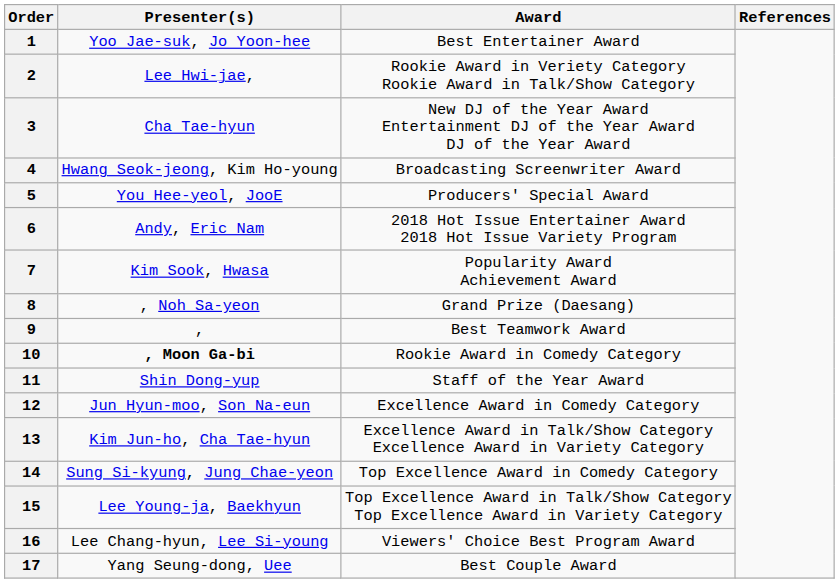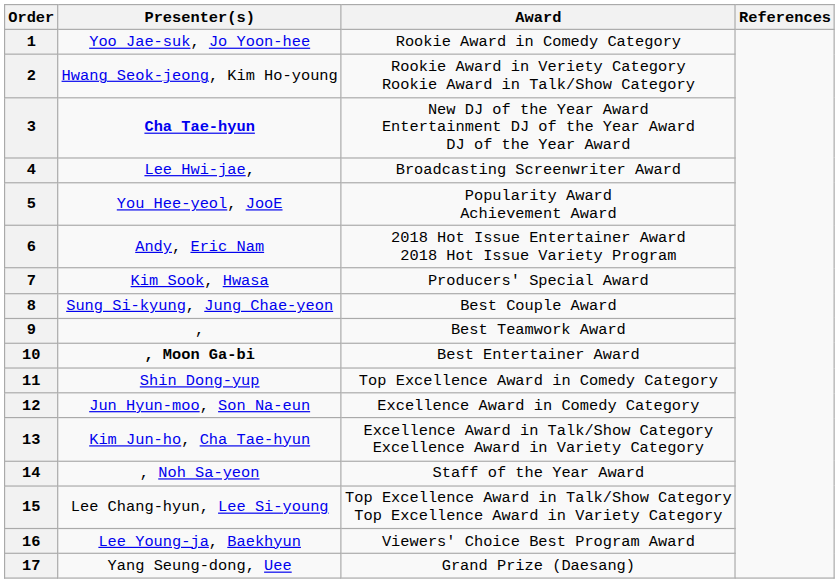(538, 42) Best Entertainer Award -> (538, 42) Rookie Award in Comedy Category
(200, 76) Lee Hwi-jae, -> (200, 76) Hwang Seok-jeong, Kim Ho-young
(200, 127) normal -> (200, 127) bold
(200, 170) Hwang Seok-jeong, Kim Ho-young -> (200, 170) Lee Hwi-jae,
(538, 195) Producers' Special Award -> (538, 204) Popularity Award Achievement Award
(538, 272) Popularity Award Achievement Award -> (538, 281) Producers' Special Award
(200, 306) , Noh Sa-yeon -> (200, 306) Sung Si-kyung, Jung Chae-yeon
(538, 306) Grand Prize (Daesang) -> (538, 306) Best Couple Award
(538, 356) Rookie Award in Comedy Category -> (538, 356) Best Entertainer Award
(538, 381) Staff of the Year Award -> (538, 381) Top Excellence Award in Comedy Category
(200, 473) Sung Si-kyung, Jung Chae-yeon -> (200, 473) , Noh Sa-yeon
(538, 473) Top Excellence Award in Comedy Category -> (538, 473) Staff of the Year Award
(200, 507) Lee Young-ja, Baekhyun -> (200, 507) Lee Chang-hyun, Lee Si-young
(200, 541) Lee Chang-hyun, Lee Si-young -> (200, 541) Lee Young-ja, Baekhyun
(538, 566) Best Couple Award -> (538, 566) Grand Prize (Daesang)
